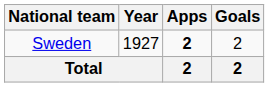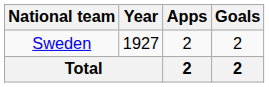(187, 43) bold -> (187, 43) normal
